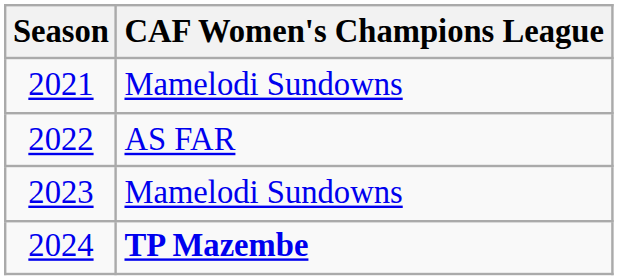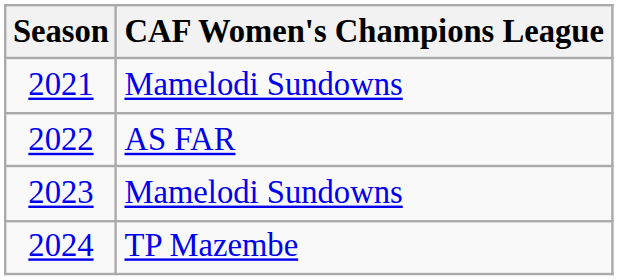(216, 246) bold -> (211, 246) normal
